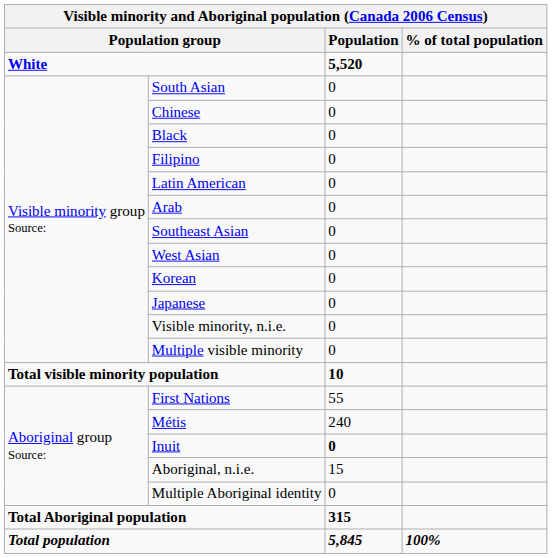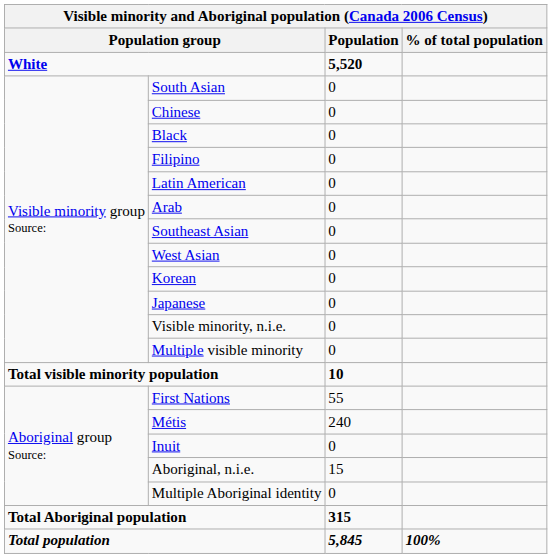(332, 445) bold -> (332, 445) normal
